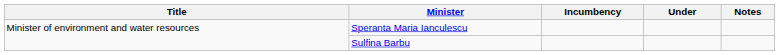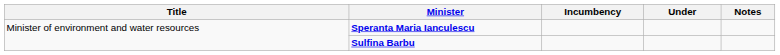(409, 27) normal -> (413, 27) bold
(381, 43) normal -> (383, 43) bold
